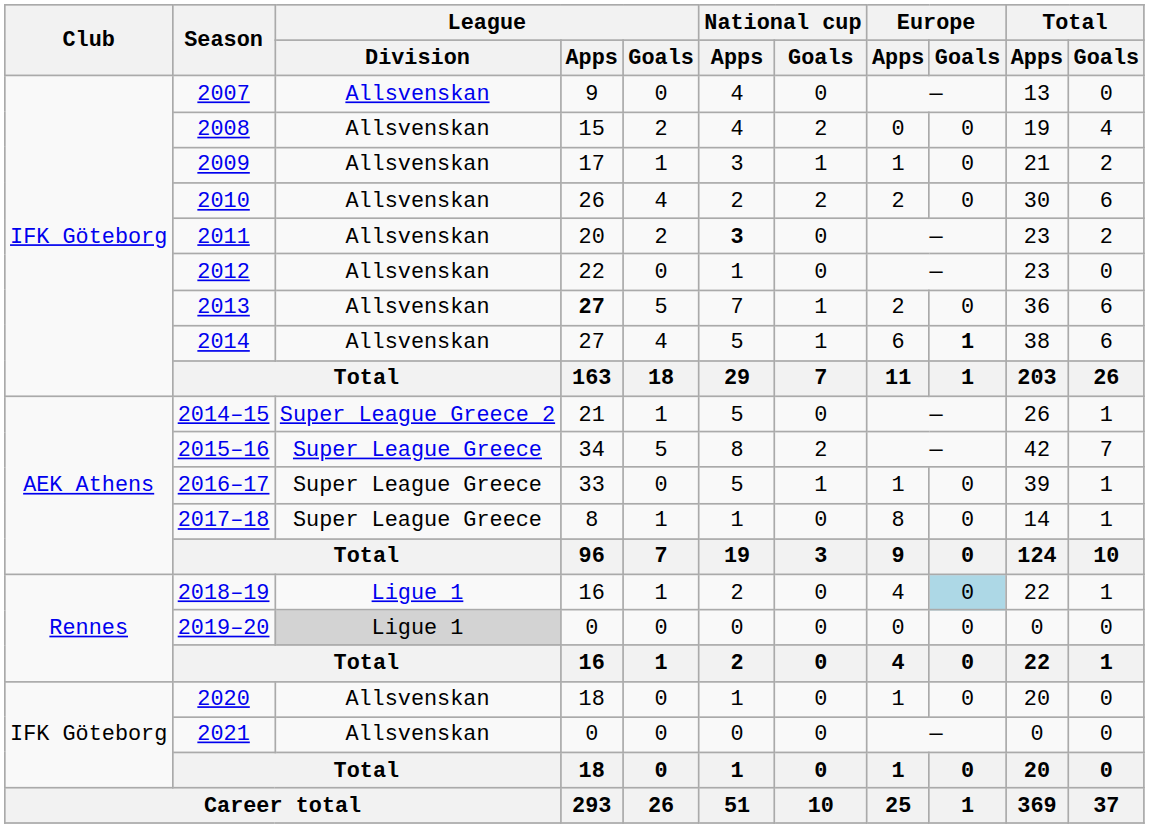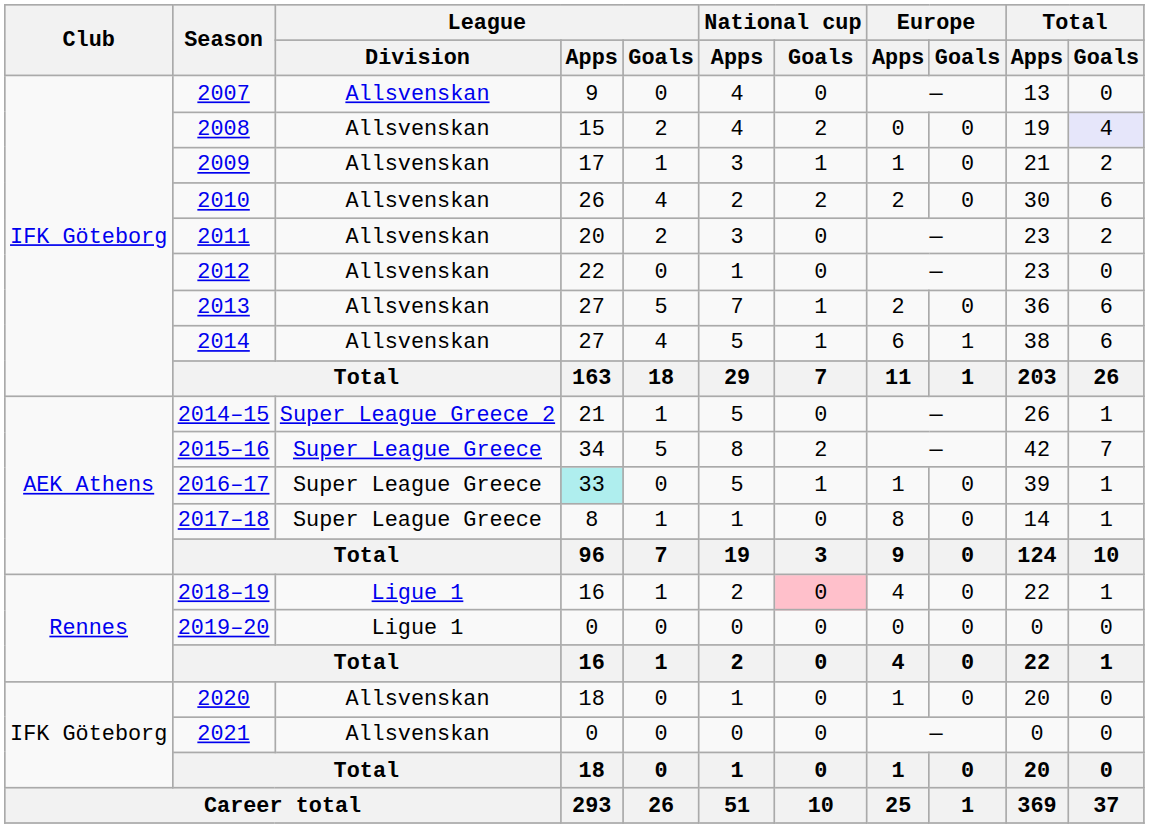(1106, 129) no background -> (1106, 129) lavender background
(737, 236) bold -> (737, 236) normal
(592, 307) bold -> (592, 307) normal
(968, 343) bold -> (968, 343) normal
(592, 485) no background -> (592, 485) paleturquoise background
(821, 592) no background -> (821, 592) pink background
(968, 592) lightblue background -> (968, 592) no background
(417, 628) lightgrey background -> (417, 628) no background
